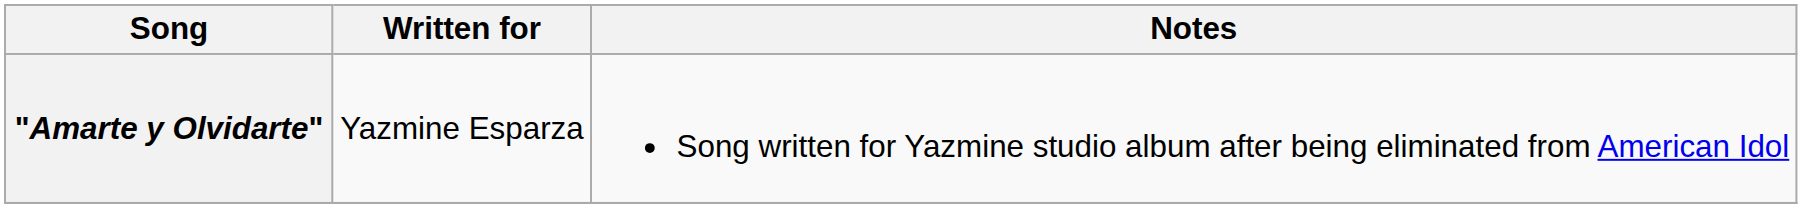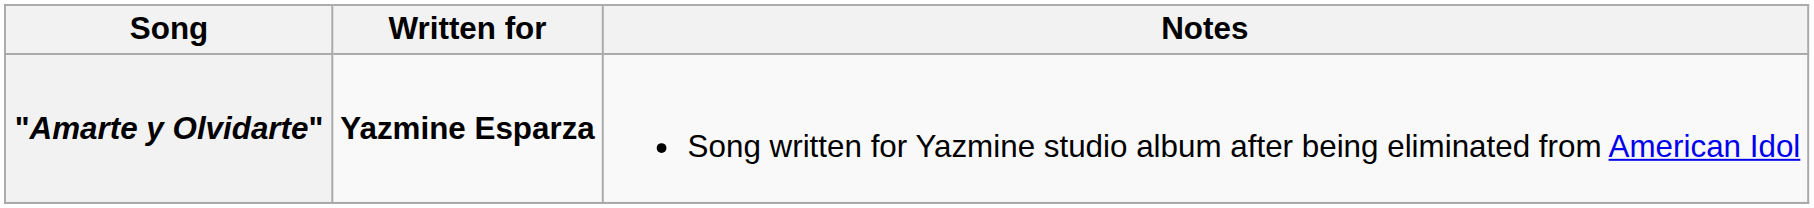(462, 128) normal -> (468, 128) bold
